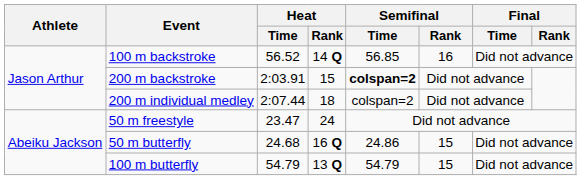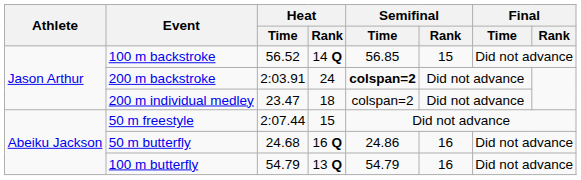(445, 57) 16 -> (445, 57) 15
(327, 79) 15 -> (327, 79) 24
(283, 100) 2:07.44 -> (283, 100) 23.47
(283, 121) 23.47 -> (283, 121) 2:07.44
(327, 121) 24 -> (327, 121) 15
(445, 143) 15 -> (445, 143) 16
(445, 164) 15 -> (445, 164) 16
